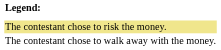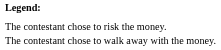(86, 27) khaki background -> (86, 27) no background
